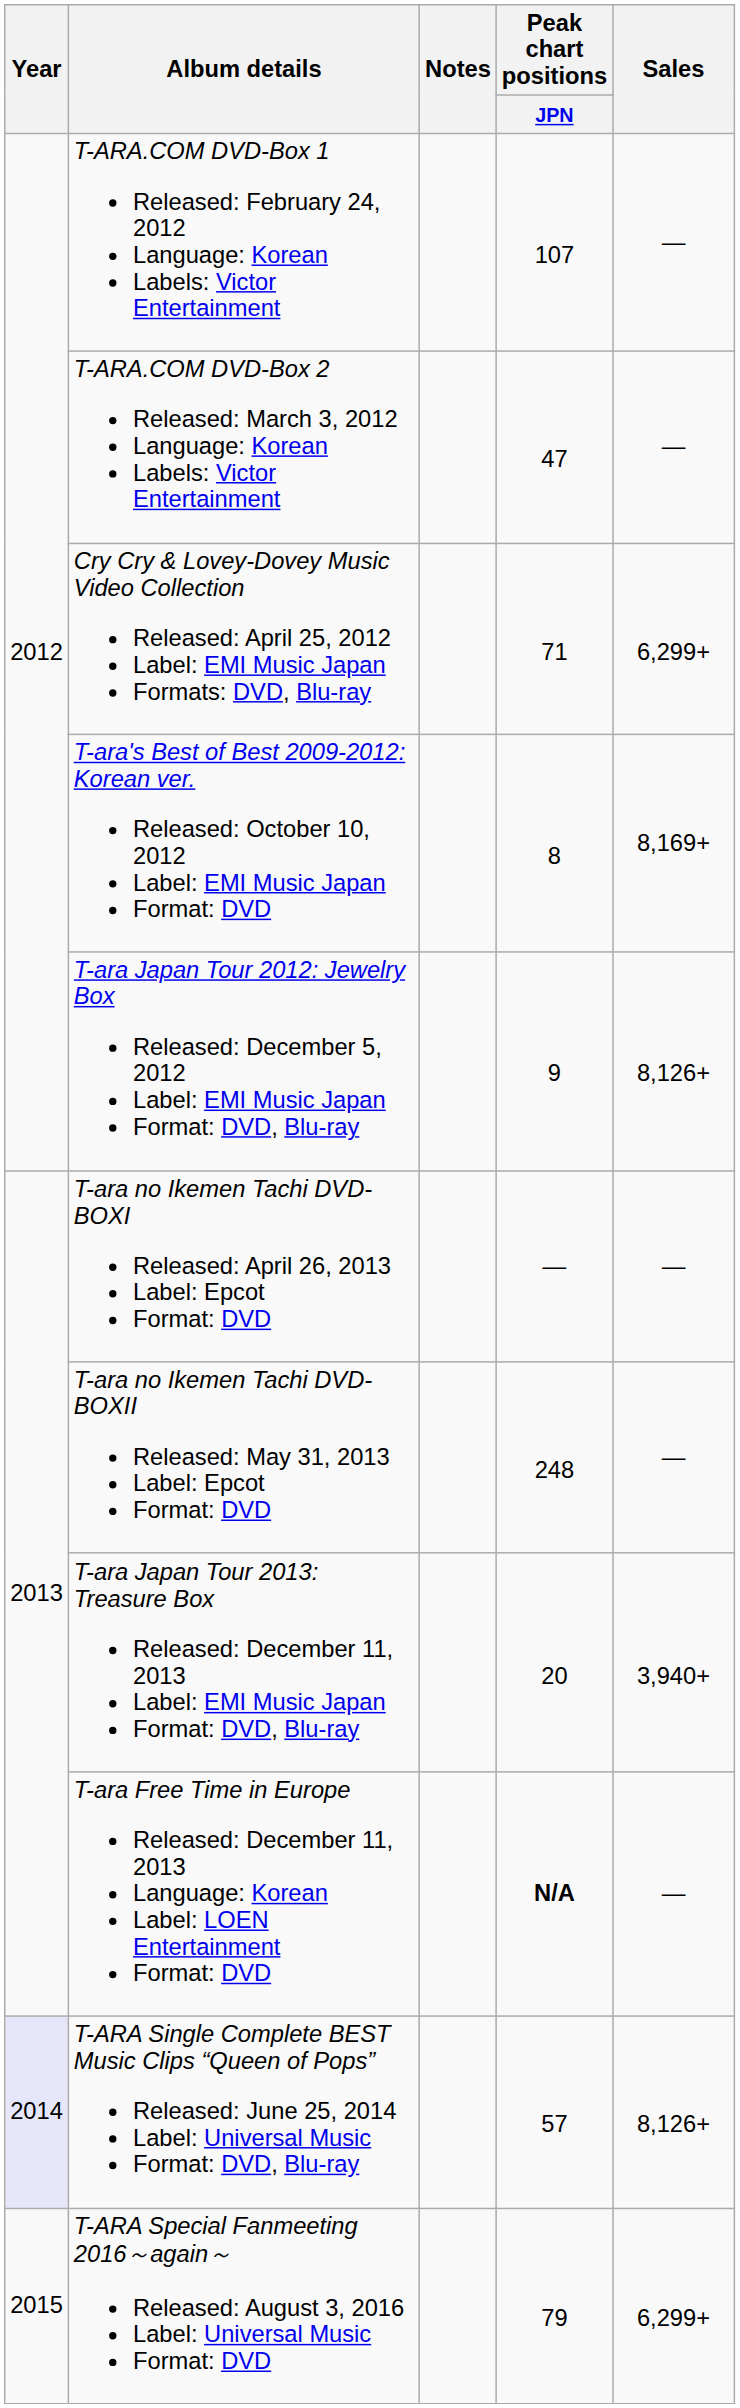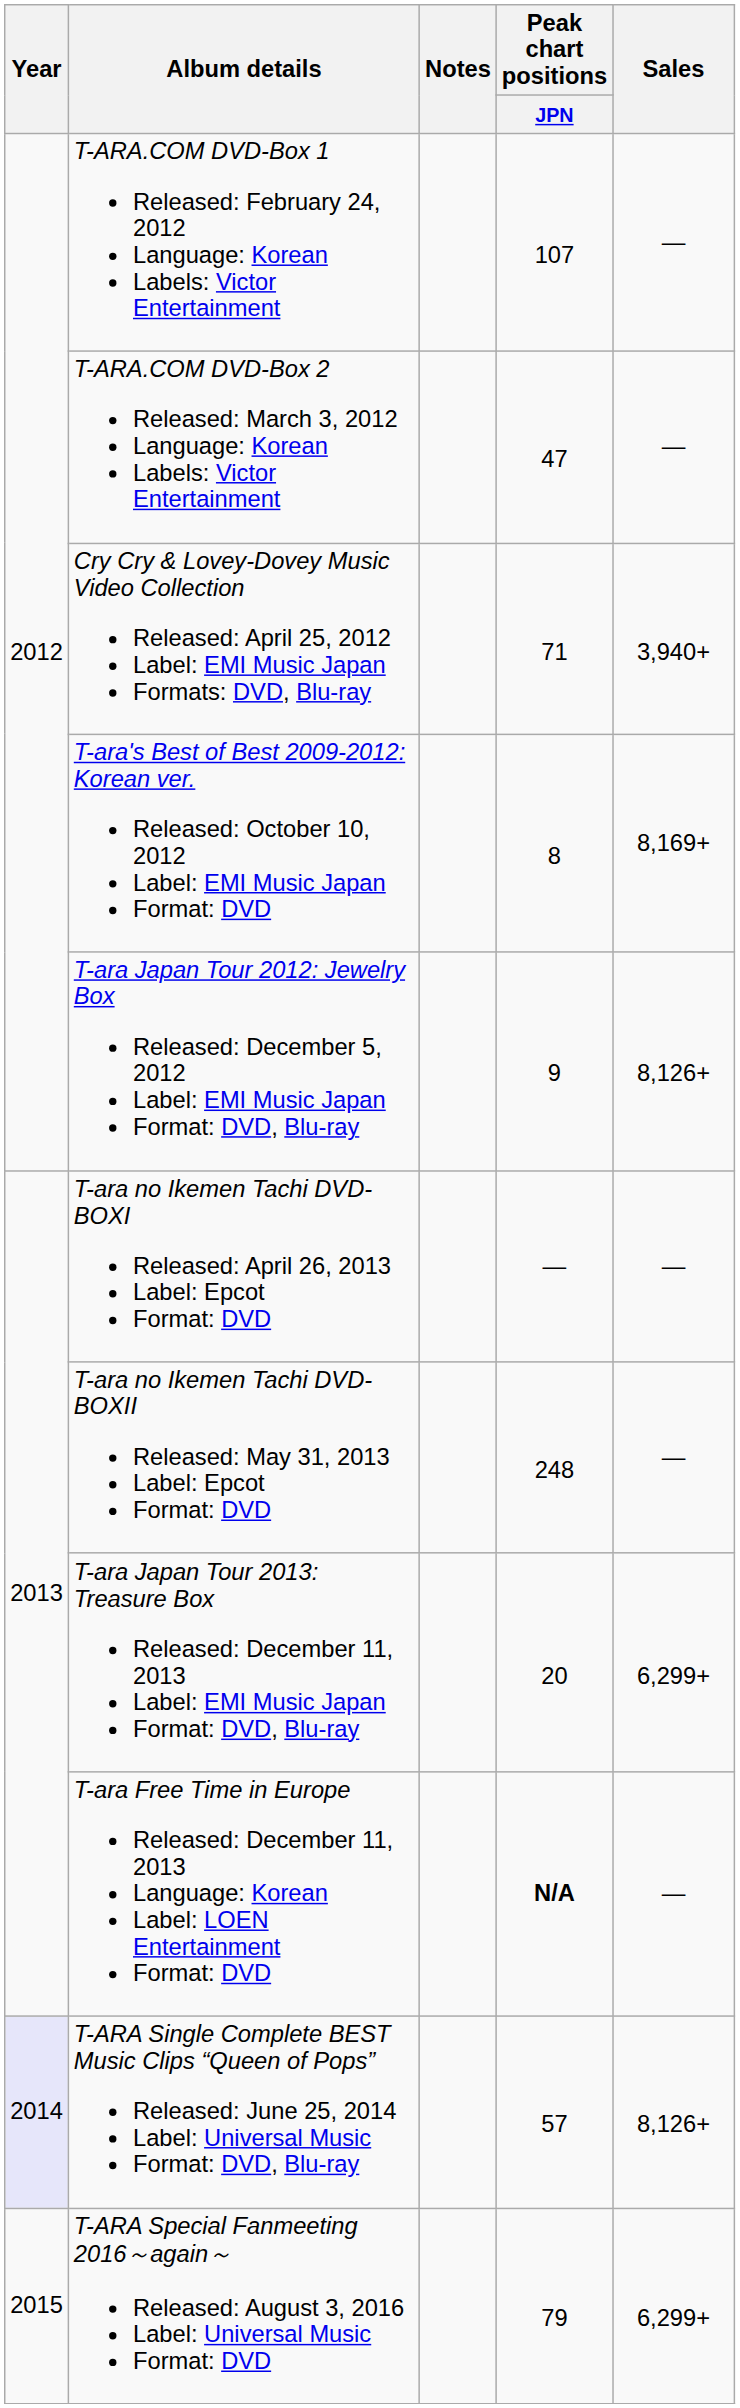(673, 651) 6,299+ -> (673, 651) 3,940+
(673, 1675) 3,940+ -> (673, 1675) 6,299+
